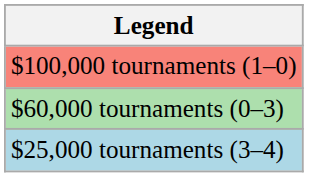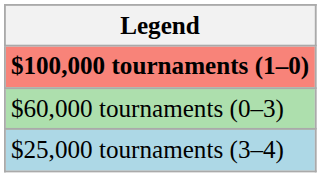(154, 66) normal -> (160, 66) bold
